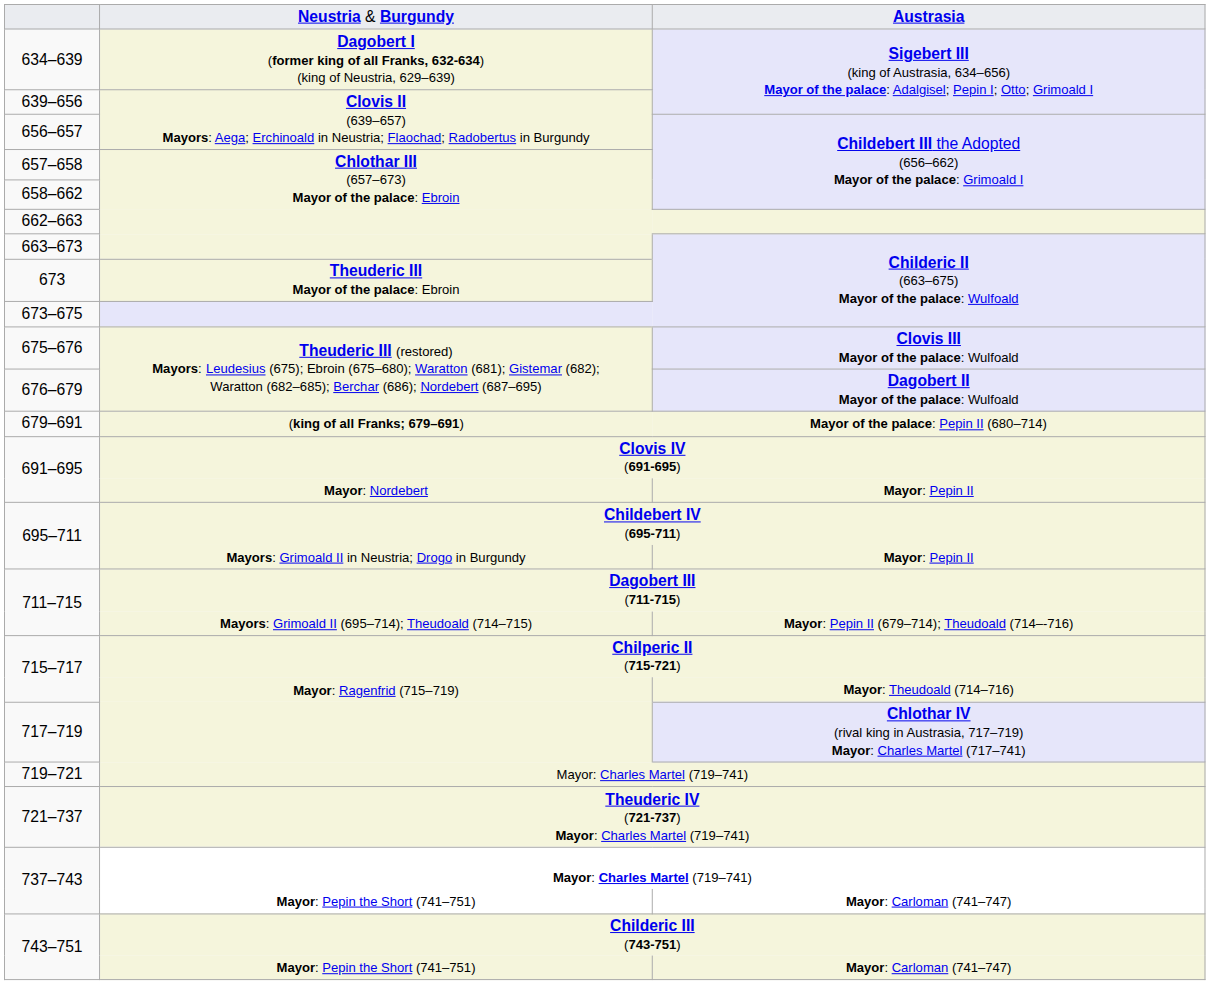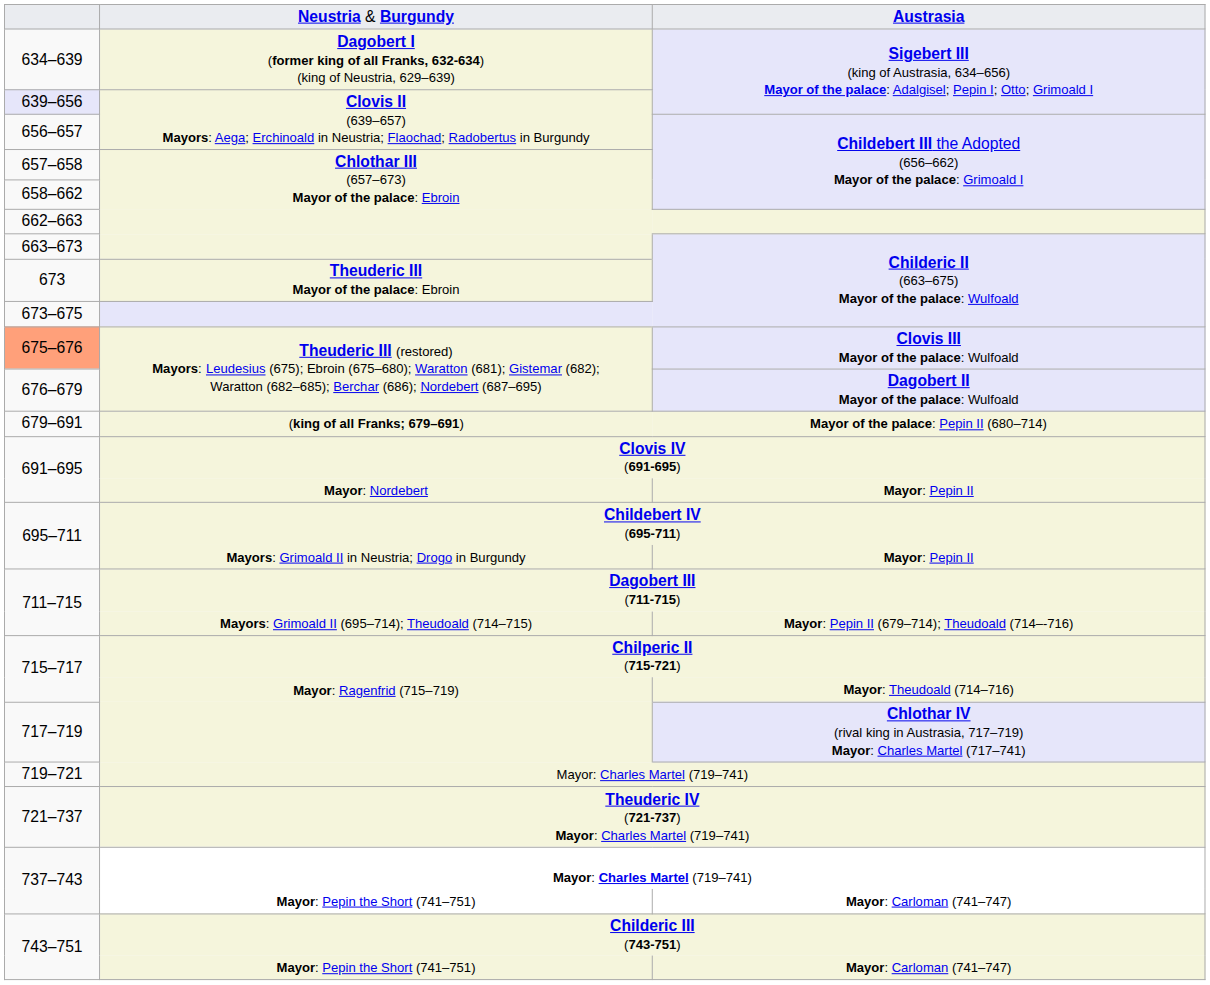(52, 101) no background -> (52, 101) lavender background
(52, 347) no background -> (52, 347) lightsalmon background
